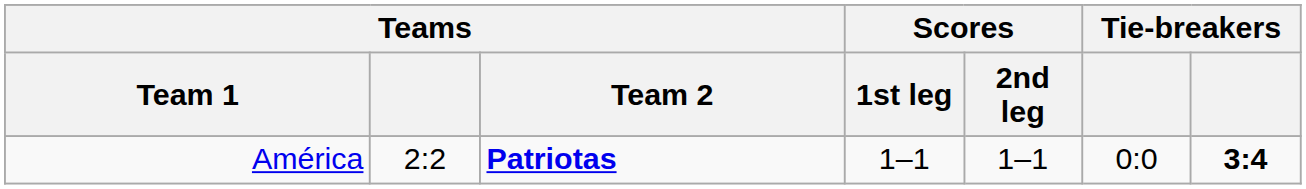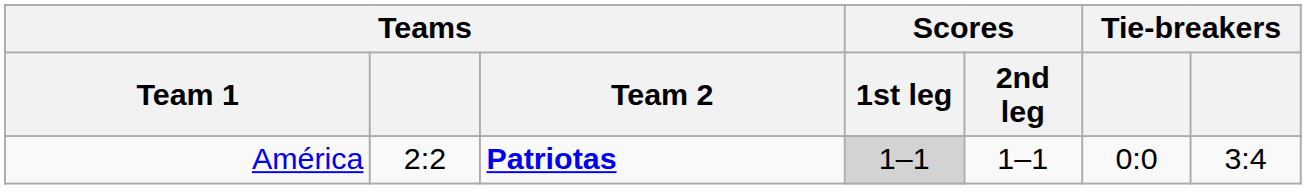(904, 159) no background -> (904, 159) lightgrey background
(1246, 159) bold -> (1246, 159) normal
